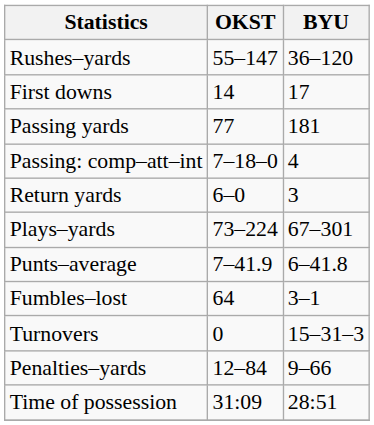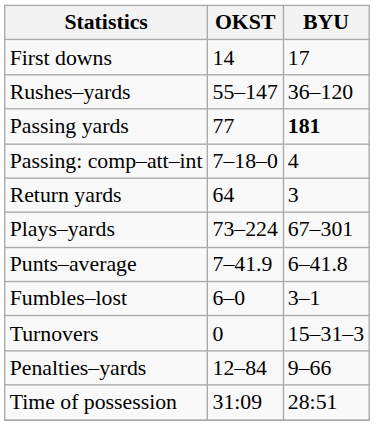rows swapped: (61, 91) <-> (70, 57)
(304, 126) normal -> (304, 126) bold
(229, 195) 6–0 -> (223, 195) 64
(223, 298) 64 -> (229, 298) 6–0
